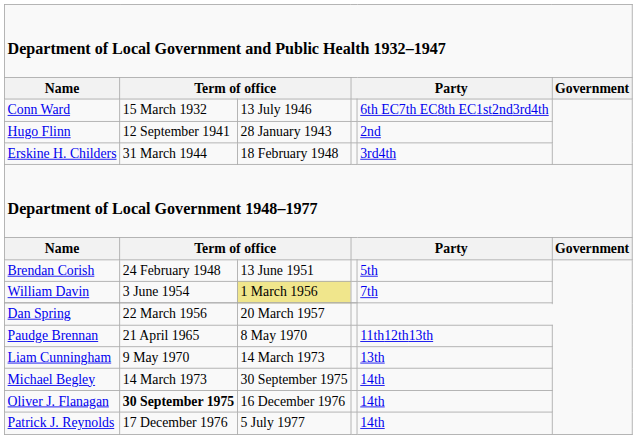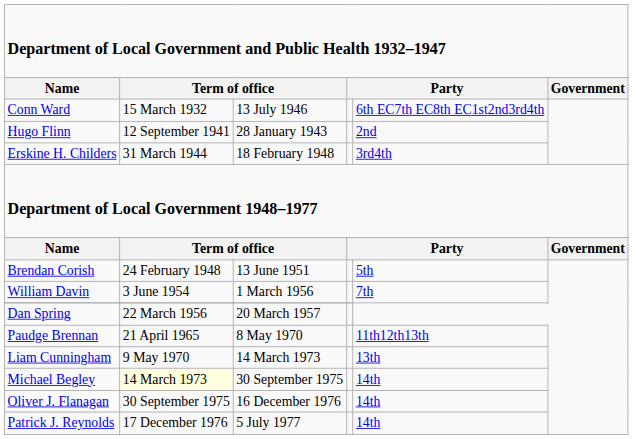(279, 292) khaki background -> (275, 292) no background
(165, 379) no background -> (165, 379) lightyellow background
(179, 401) bold -> (176, 401) normal
